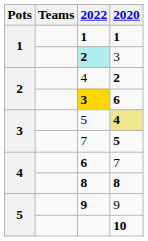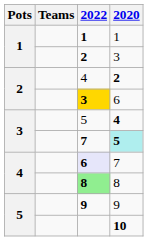(116, 36) bold -> (116, 36) normal
(84, 57) paleturquoise background -> (84, 57) no background
(116, 99) bold -> (116, 99) normal
(116, 120) khaki background -> (116, 120) no background
(84, 141) normal -> (84, 141) bold
(116, 141) no background -> (116, 141) paleturquoise background
(84, 162) no background -> (84, 162) lavender background
(84, 183) no background -> (84, 183) lightgreen background
(116, 183) bold -> (116, 183) normal
